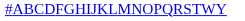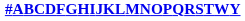(116, 9) normal -> (123, 9) bold
